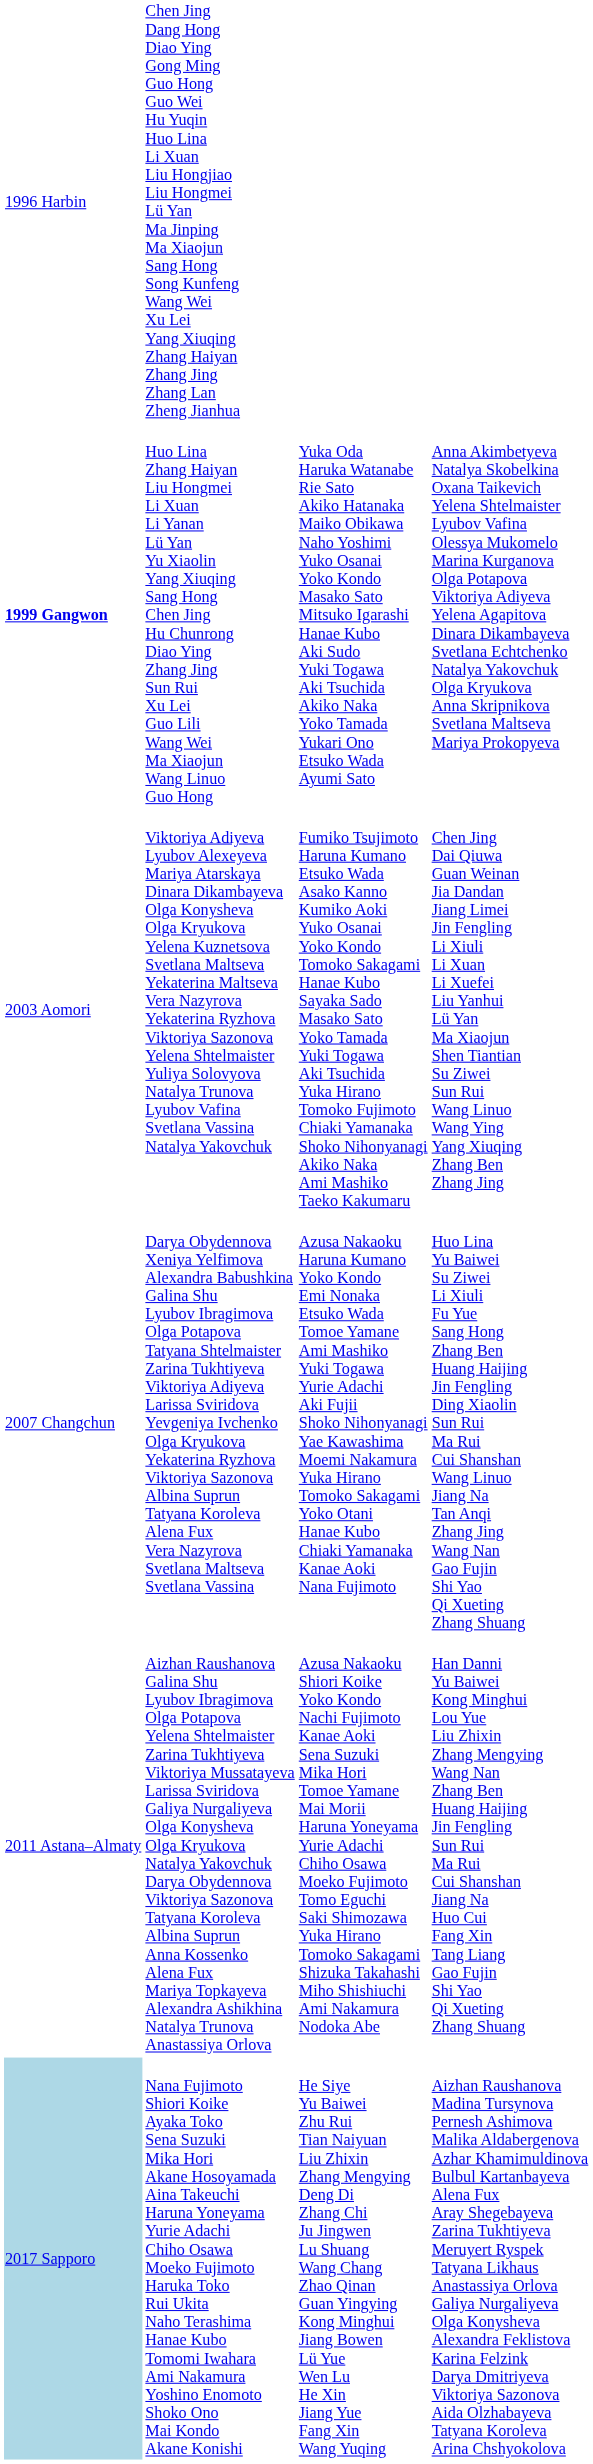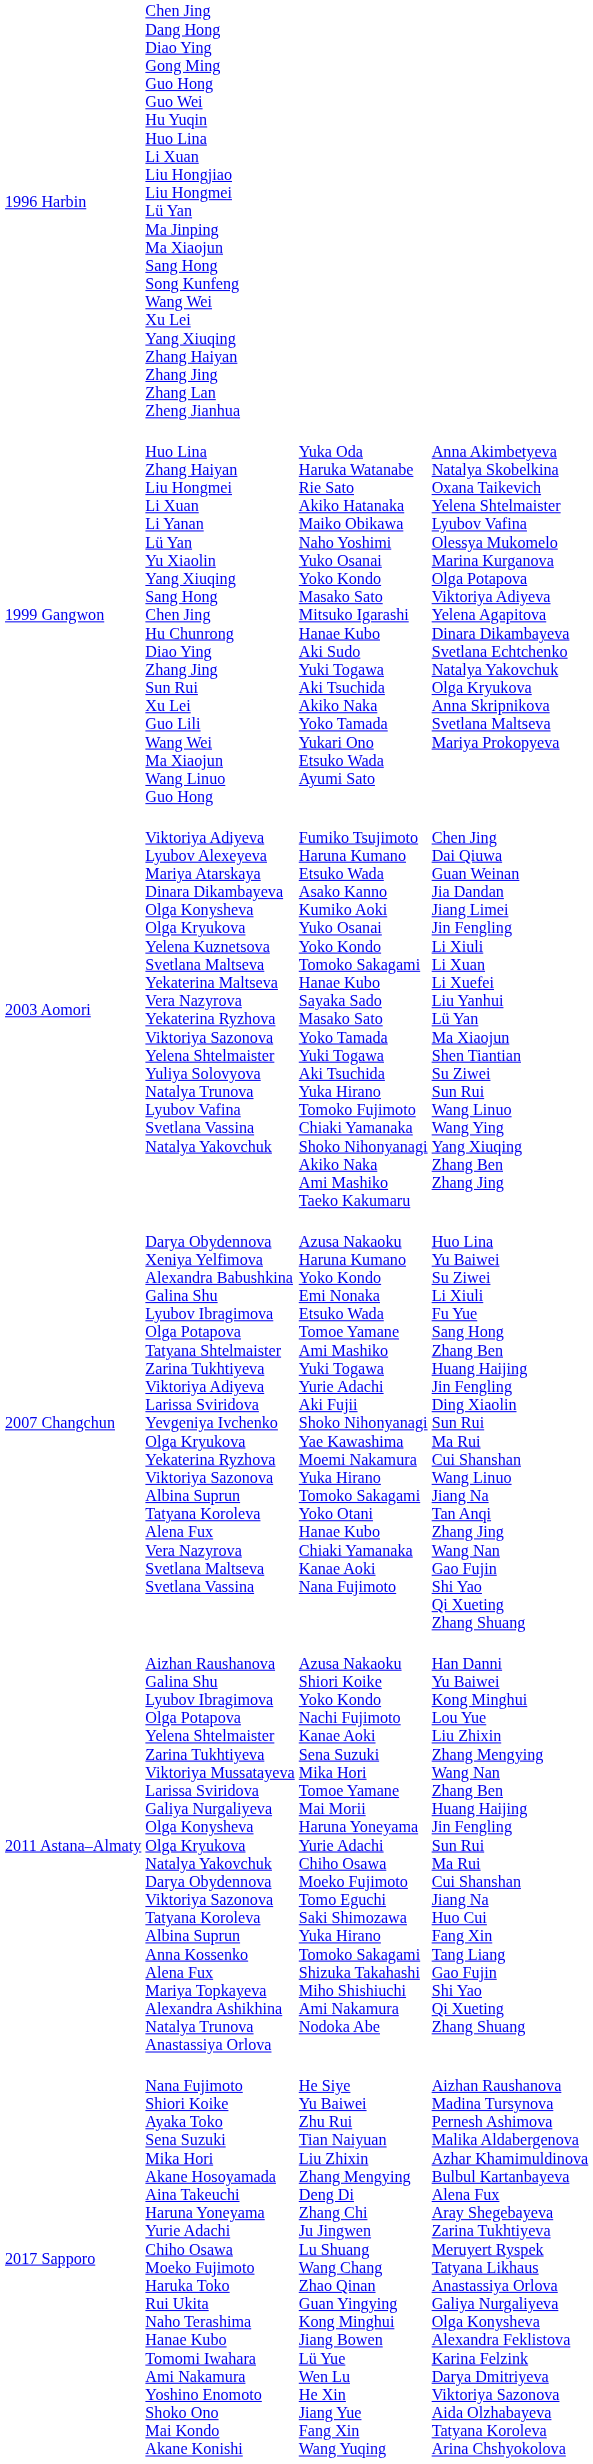(56, 615) bold -> (55, 615) normal
(50, 2258) lightblue background -> (50, 2258) no background
